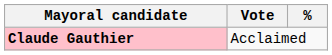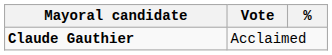(71, 39) pink background -> (71, 39) no background
